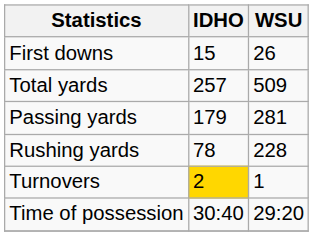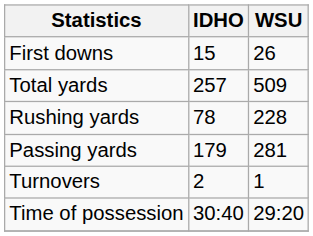rows swapped: (74, 149) <-> (73, 117)
(199, 182) gold background -> (199, 182) no background
